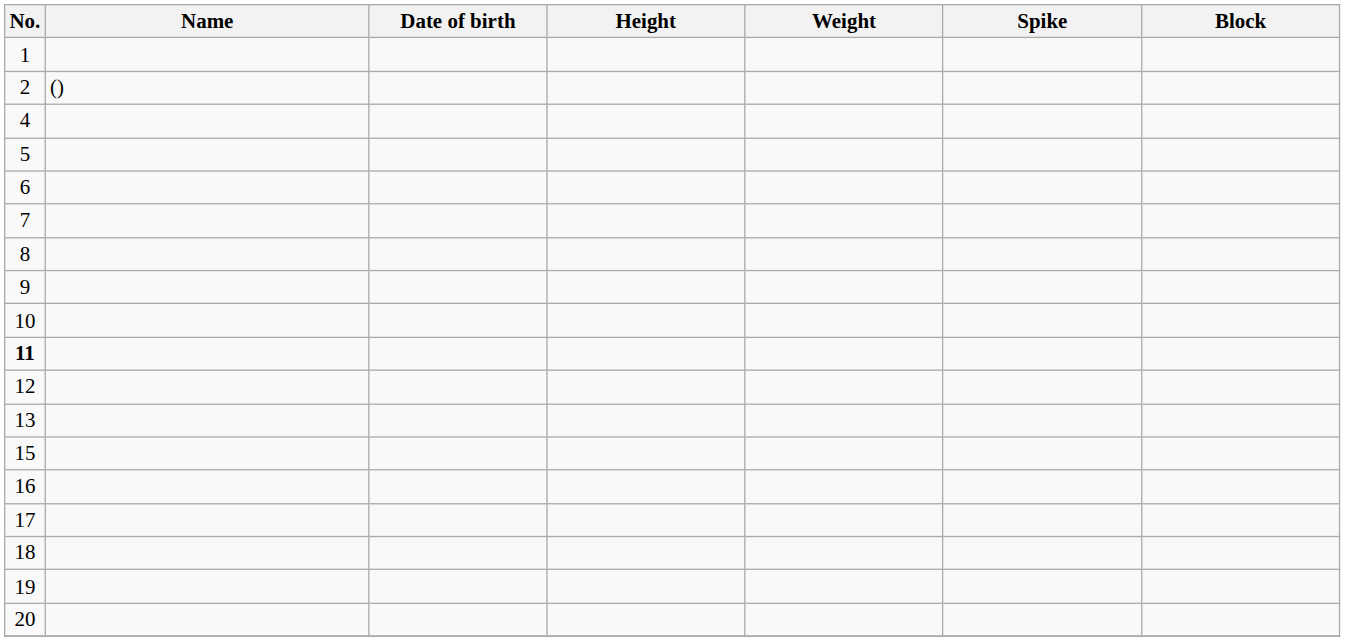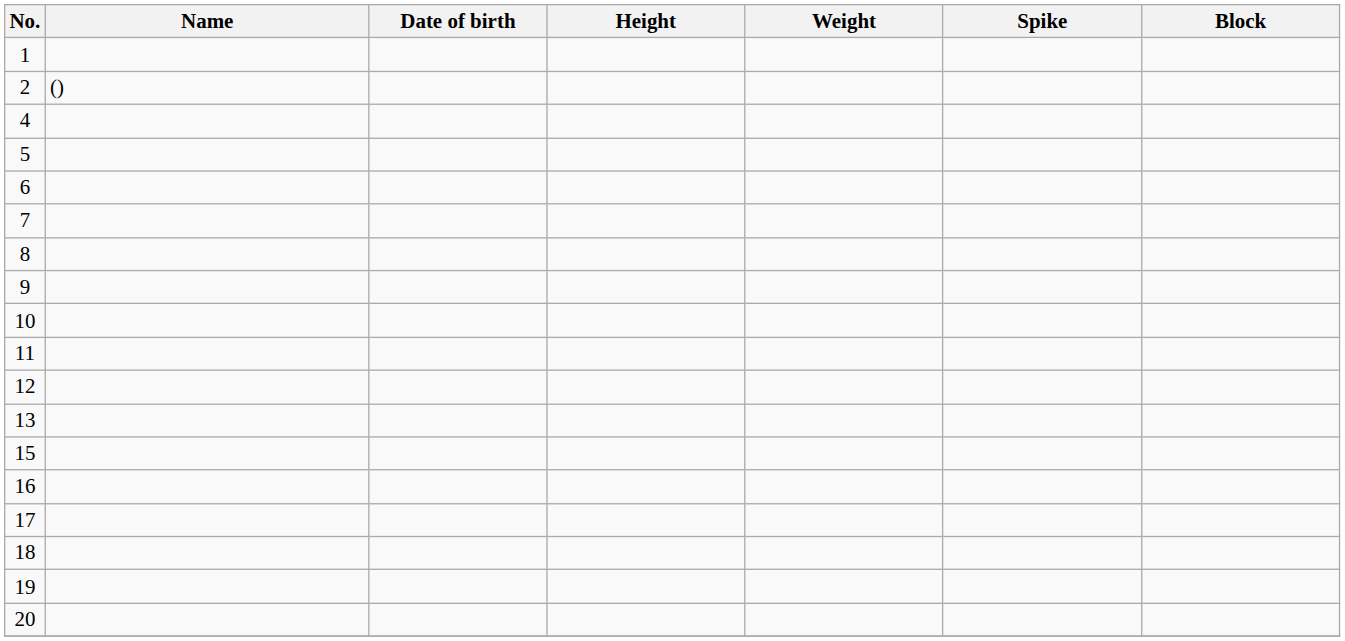(25, 353) bold -> (25, 353) normal
